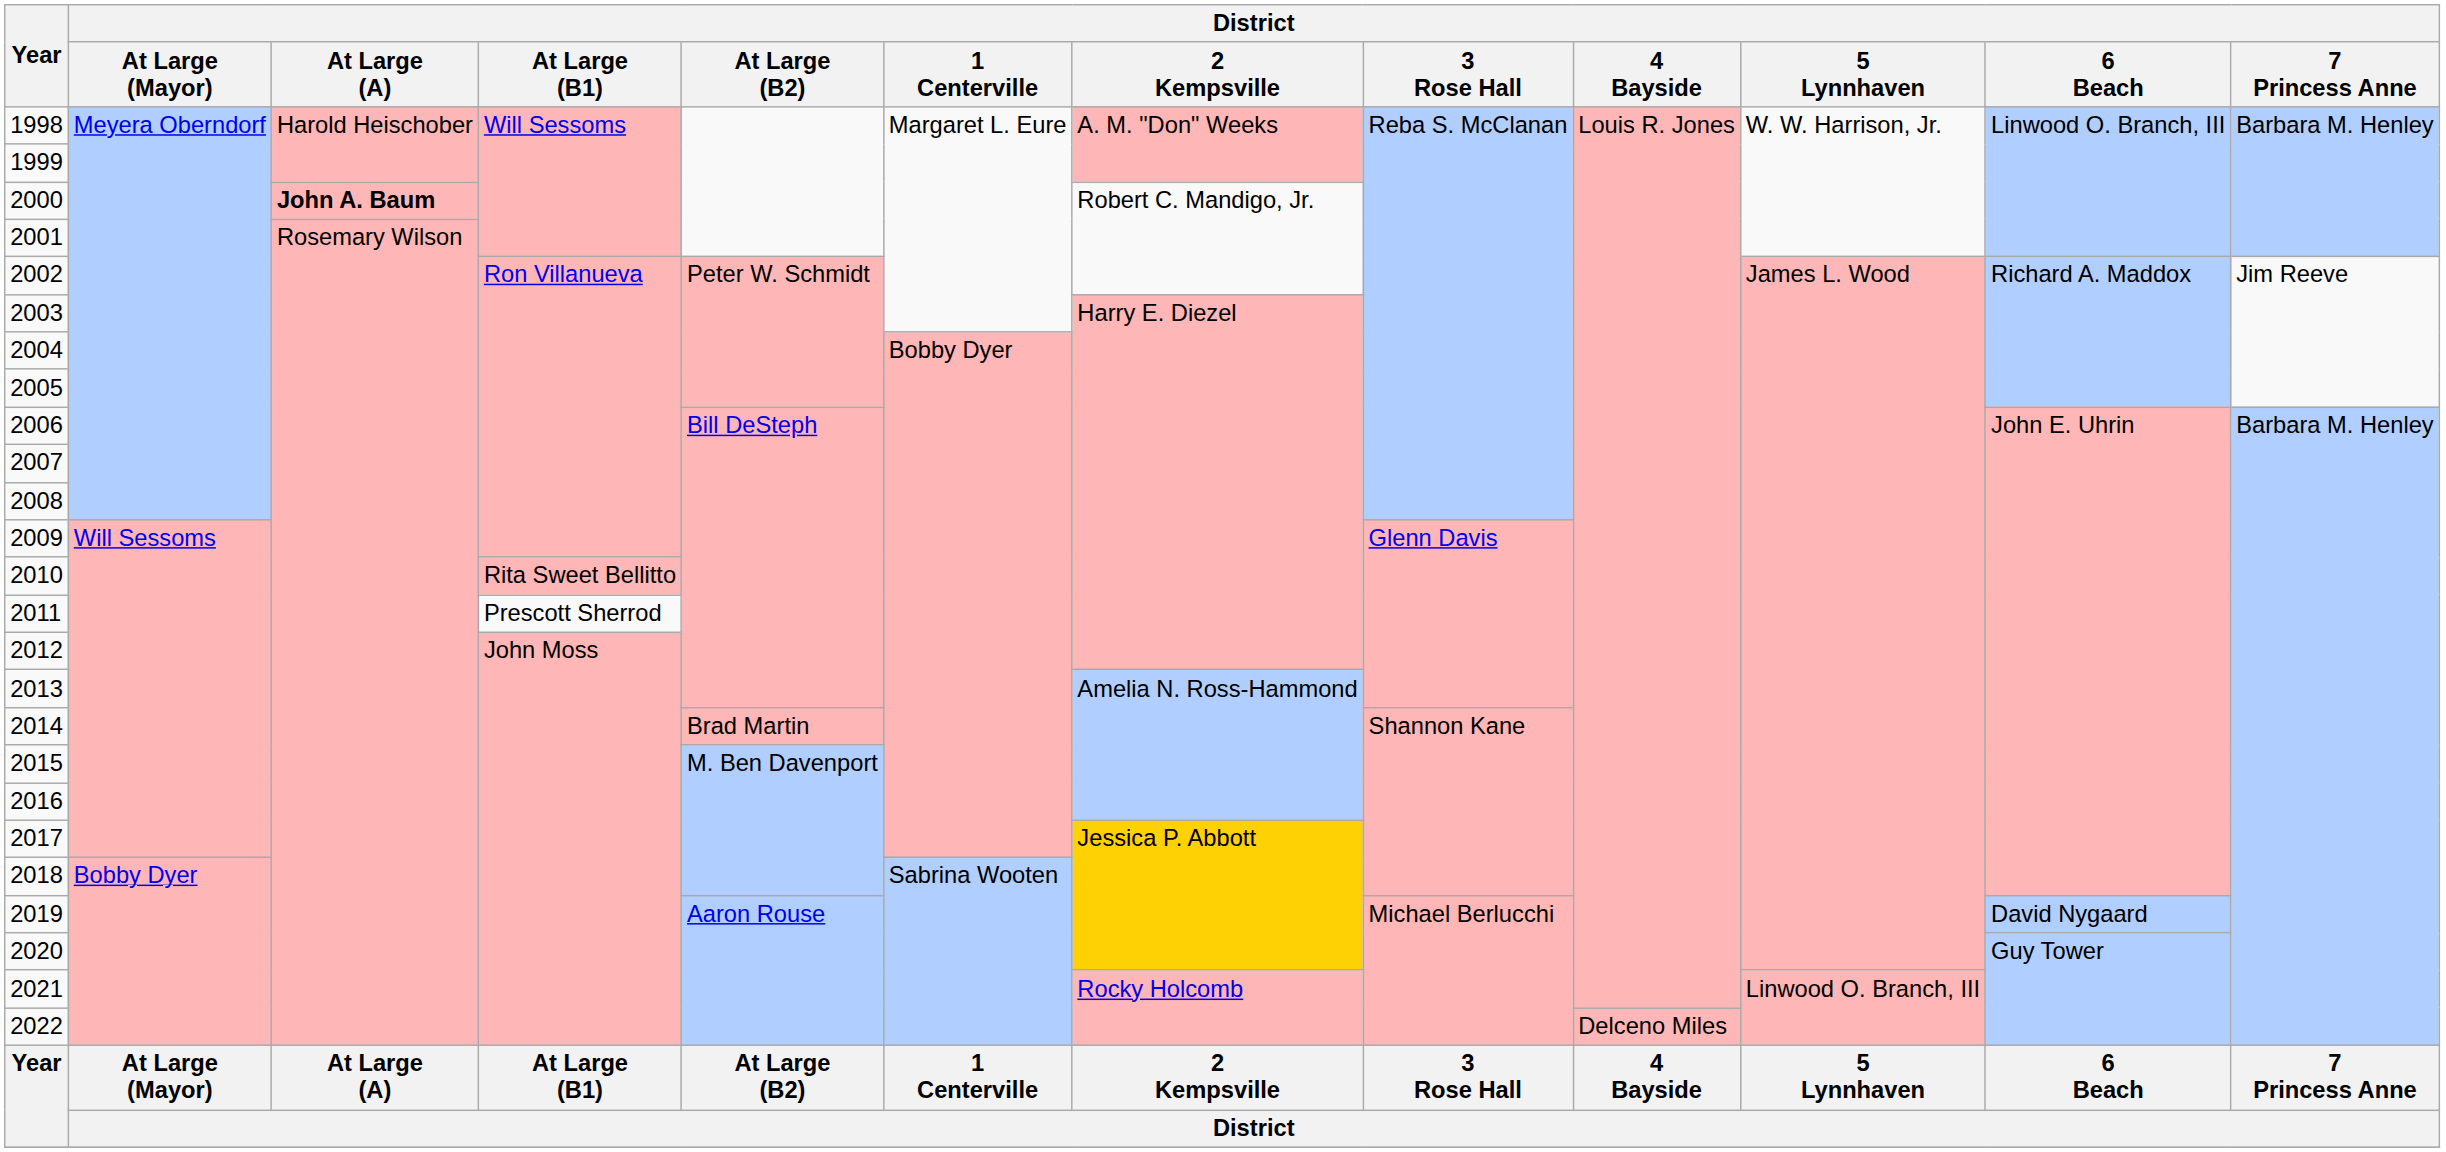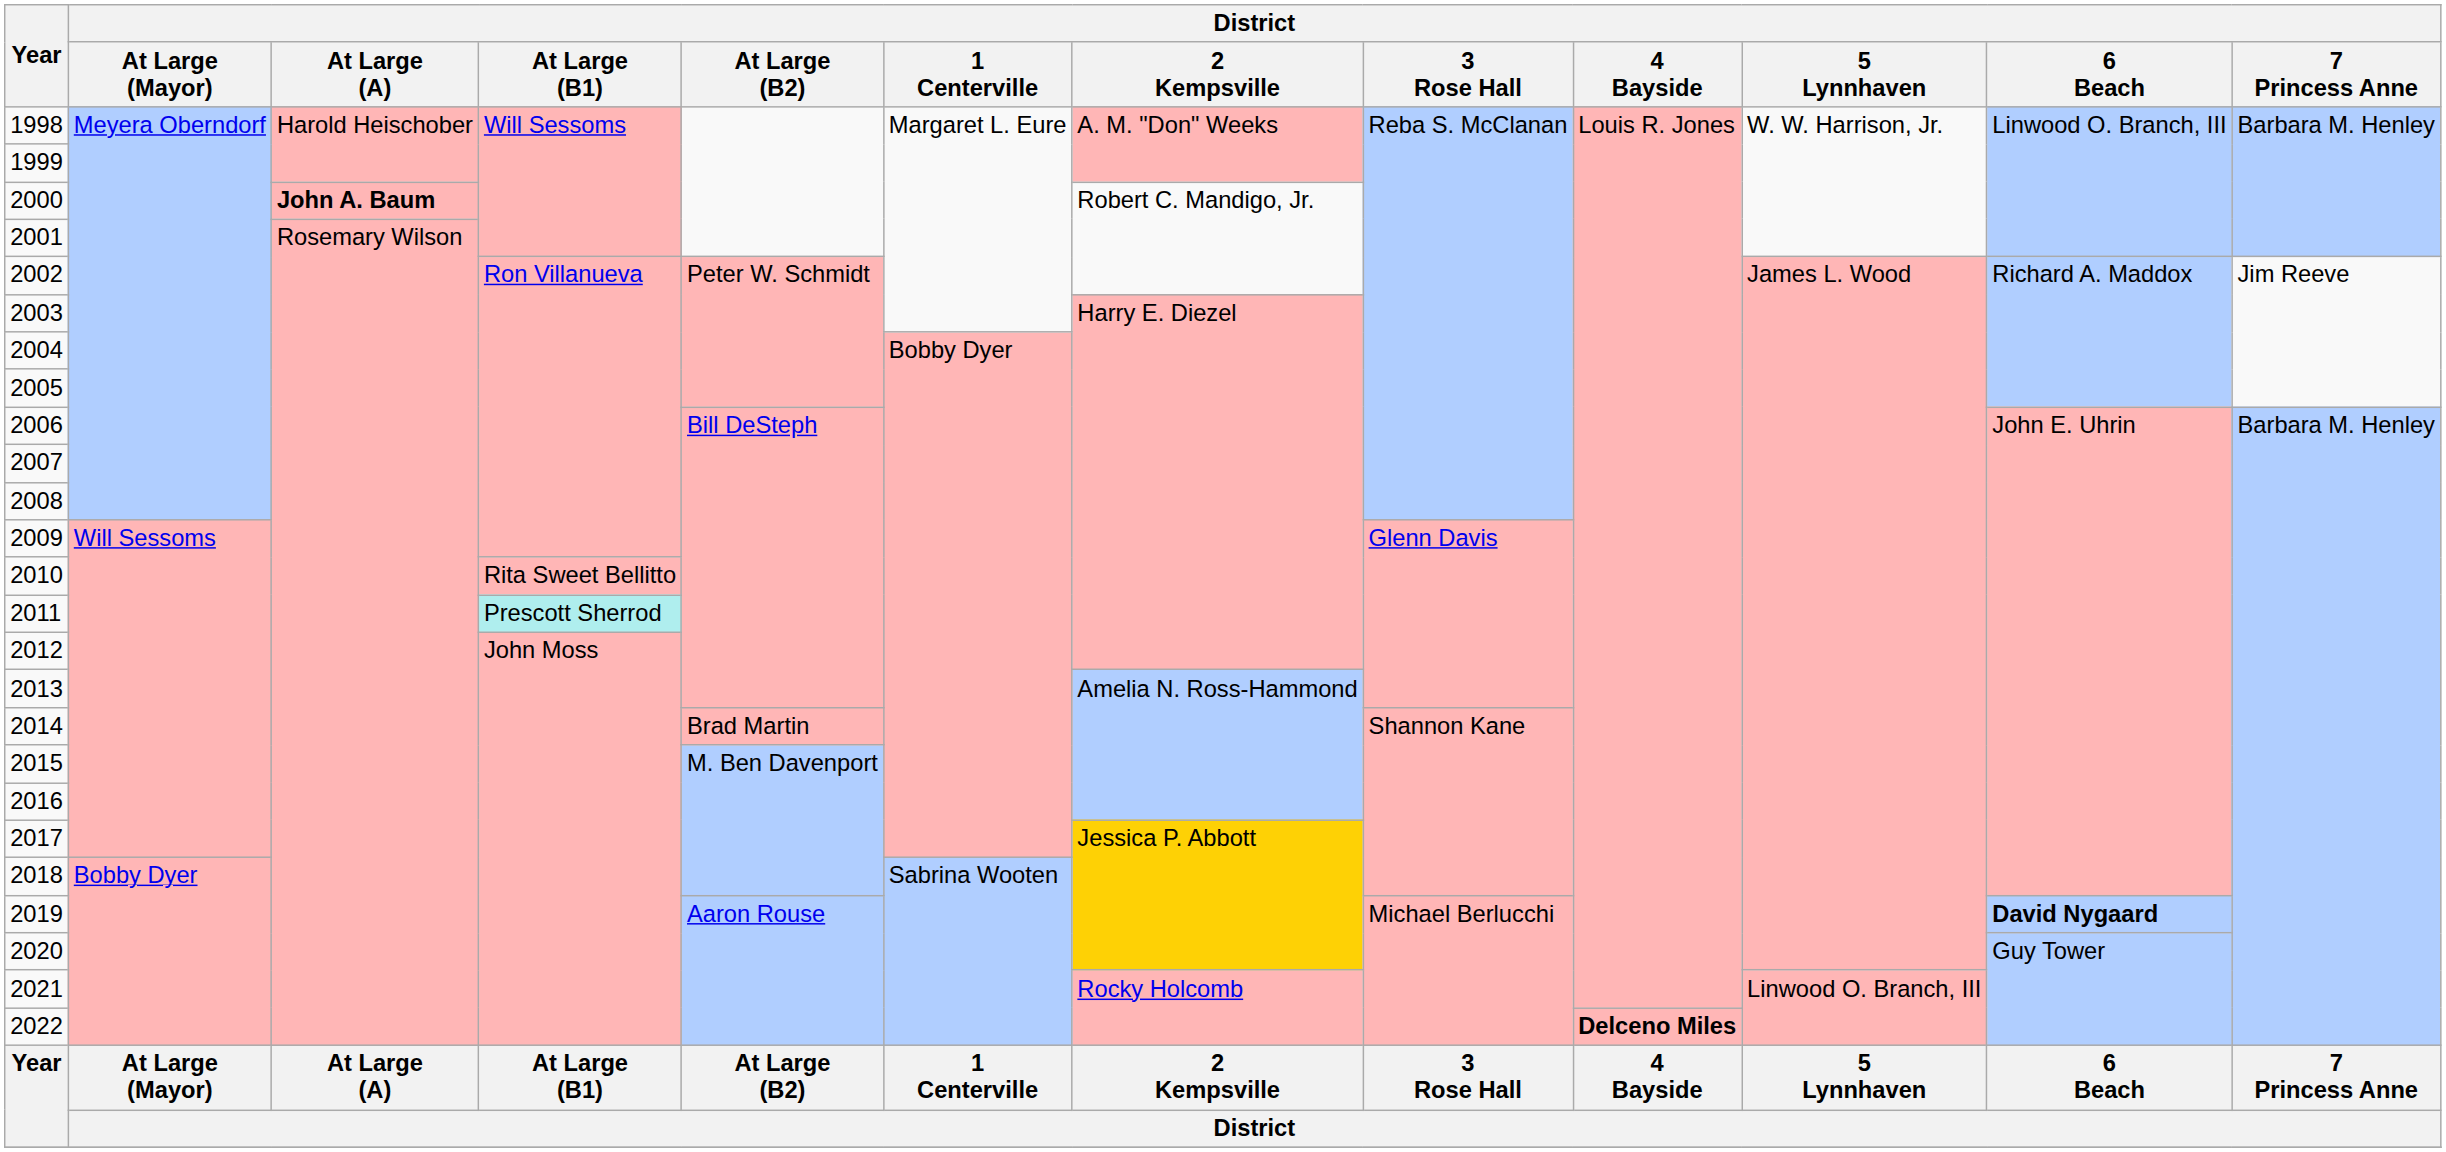(573, 613) no background -> (573, 613) paleturquoise background
(2069, 913) normal -> (2075, 913) bold
(1653, 1026) normal -> (1657, 1026) bold
